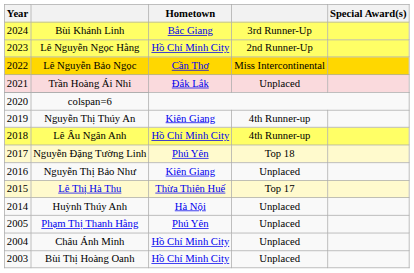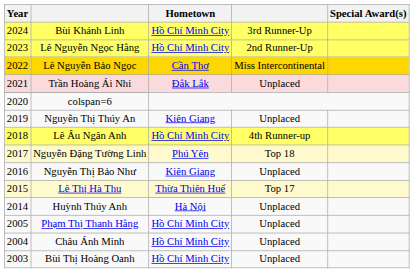(190, 31) Bắc Giang -> (190, 31) Hồ Chí Minh City
(280, 119) 4th Runner-up -> (280, 119) Unplaced
(190, 224) Phú Yên -> (190, 224) Hồ Chí Minh City
